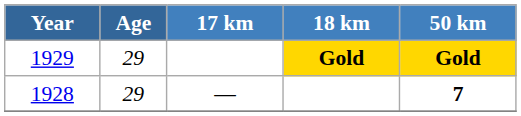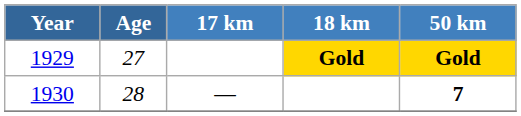(133, 58) 29 -> (133, 58) 27
(52, 93) 1928 -> (52, 93) 1930
(133, 93) 29 -> (133, 93) 28
